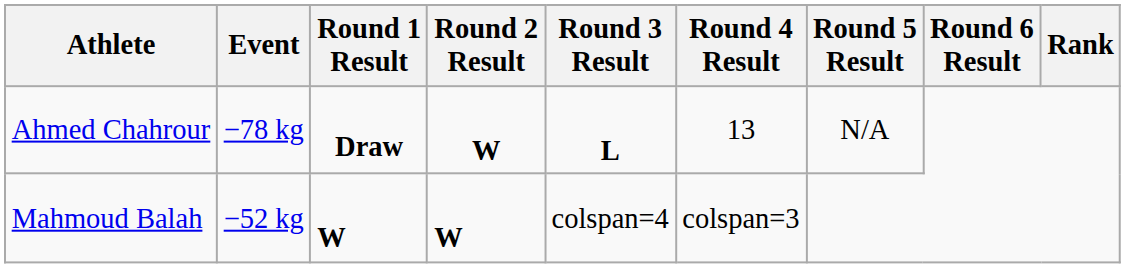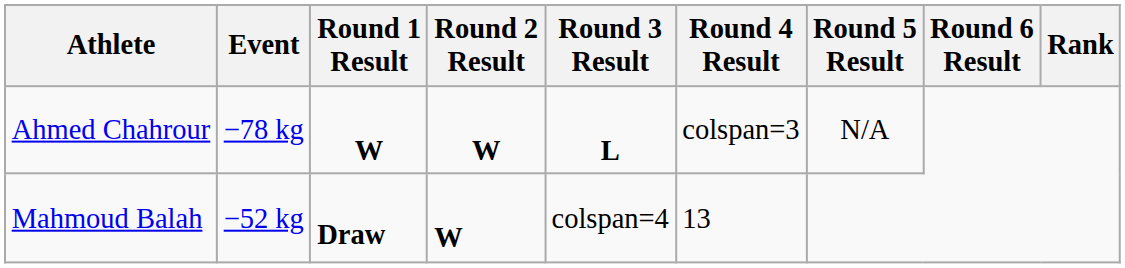(369, 146) Draw -> (369, 150) W
(741, 129) 13 -> (741, 129) colspan=3
(331, 238) W -> (351, 234) Draw
(741, 217) colspan=3 -> (696, 217) 13
